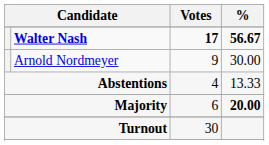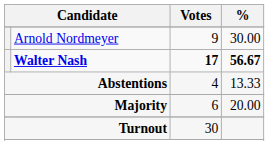rows swapped: (51, 38) <-> (66, 61)
(245, 106) bold -> (245, 106) normal
